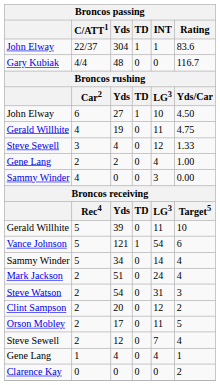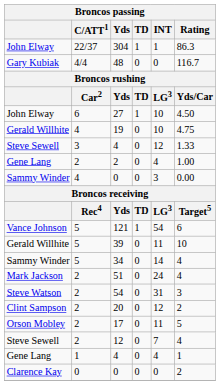(186, 47) 83.6 -> (186, 47) 86.3
(158, 129) 11 -> (158, 129) 10
rows swapped: (37, 244) <-> (38, 228)
